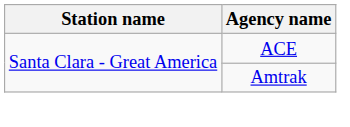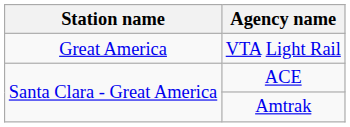+ row: (283, 48)
